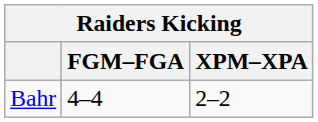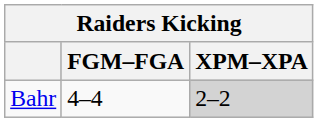(213, 98) no background -> (213, 98) lightgrey background
